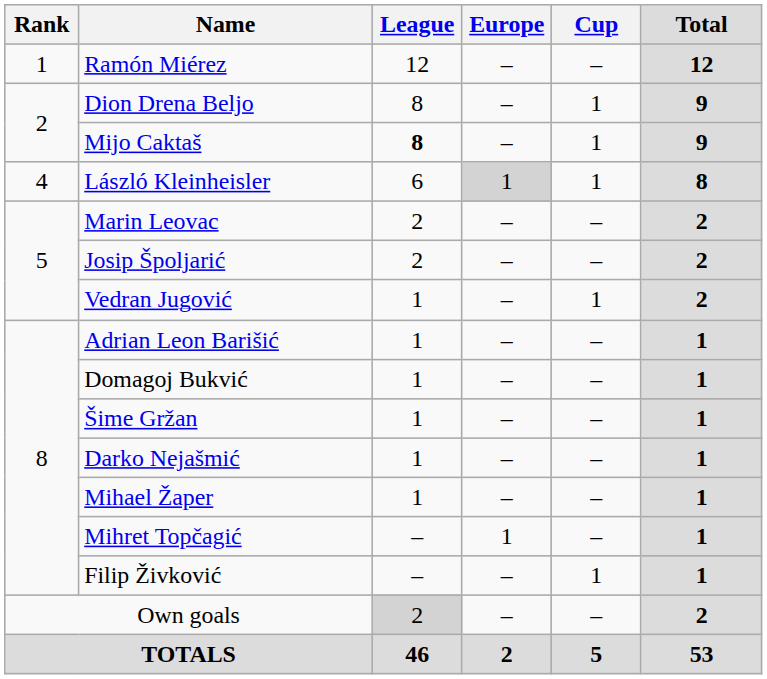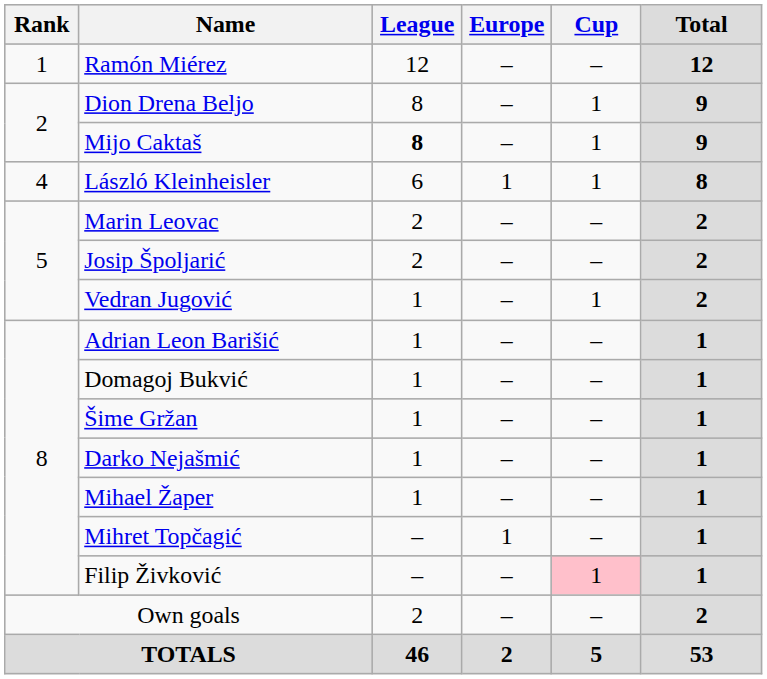(507, 181) lightgrey background -> (507, 181) no background
(596, 575) no background -> (596, 575) pink background
(417, 614) lightgrey background -> (417, 614) no background
